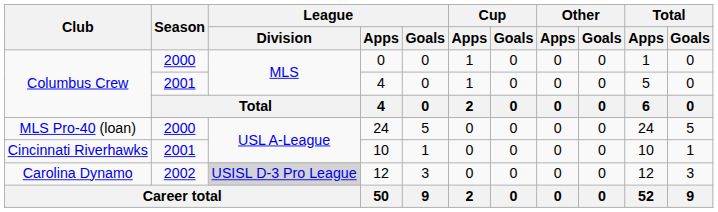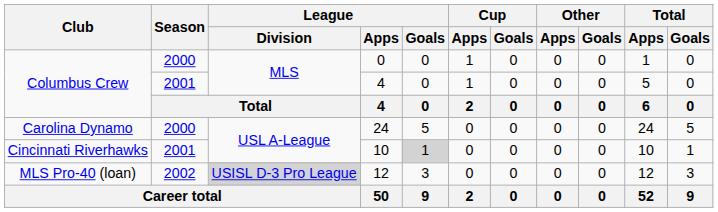(78, 128) MLS Pro-40 (loan) -> (78, 128) Carolina Dynamo
(425, 151) no background -> (425, 151) lightgrey background
(78, 173) Carolina Dynamo -> (78, 173) MLS Pro-40 (loan)
